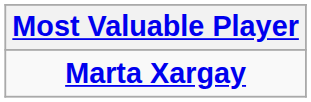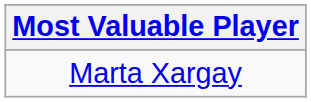(156, 73) bold -> (156, 73) normal
